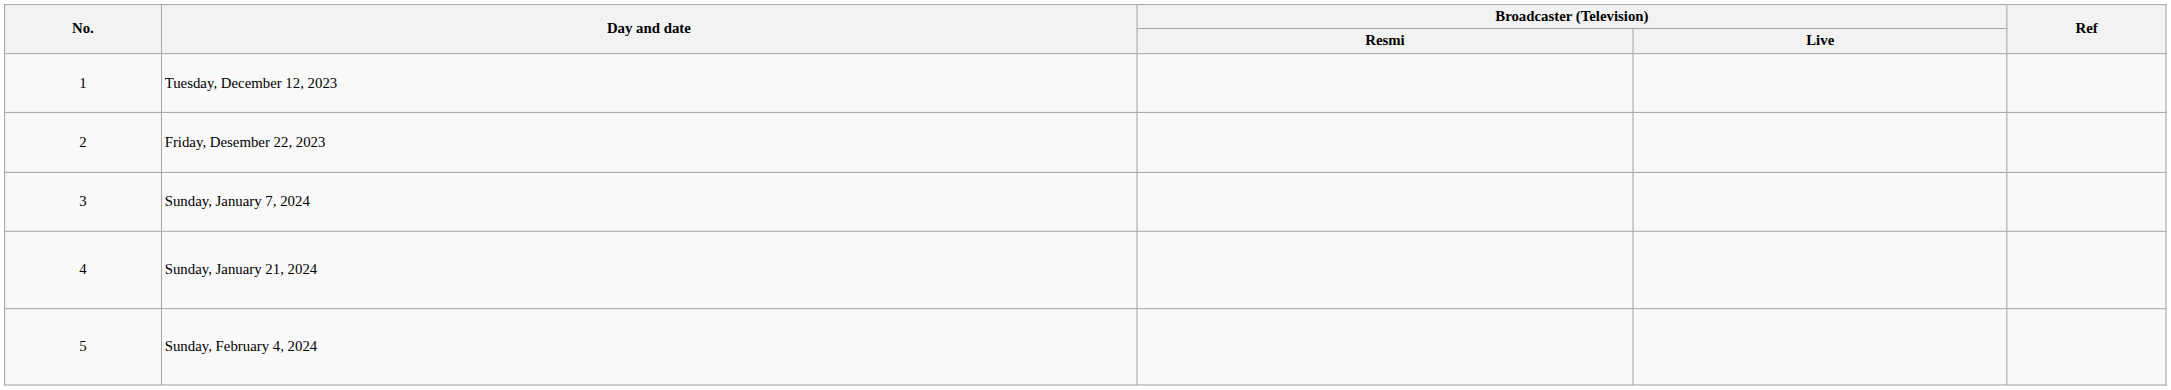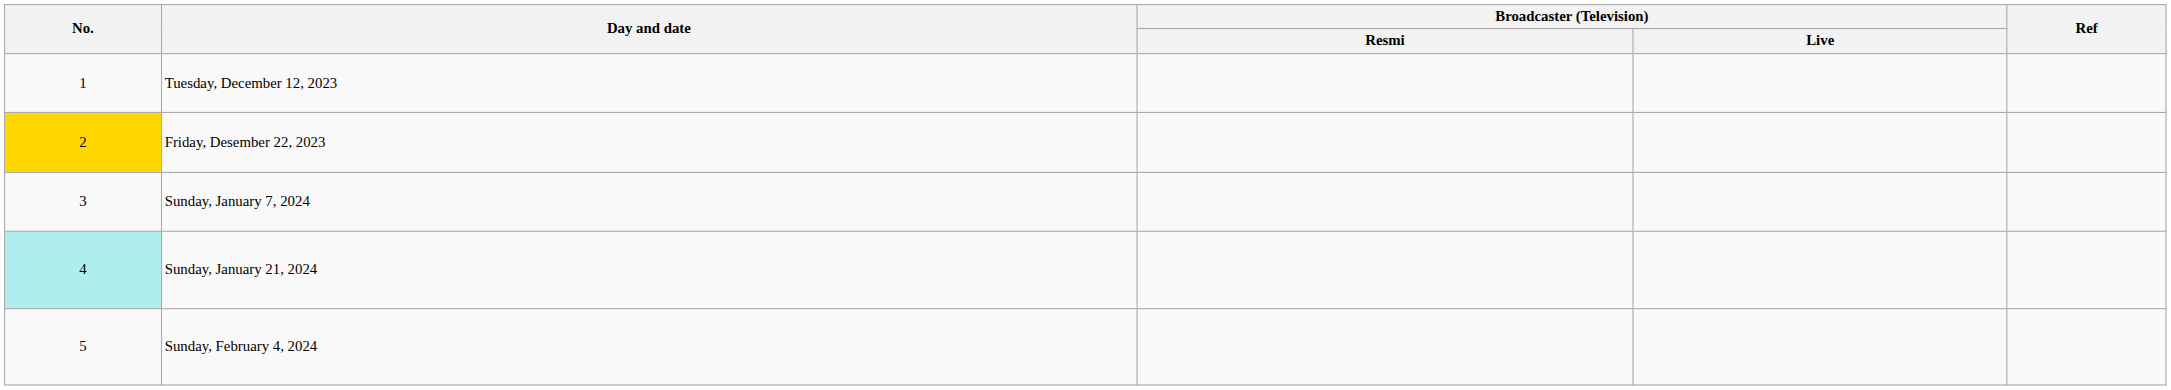(83, 142) no background -> (83, 142) gold background
(83, 269) no background -> (83, 269) paleturquoise background
